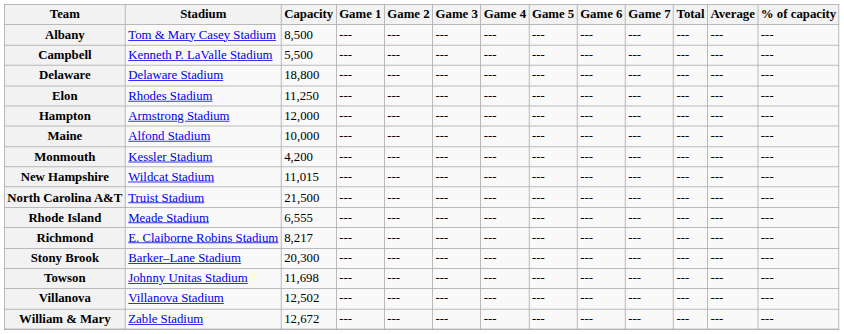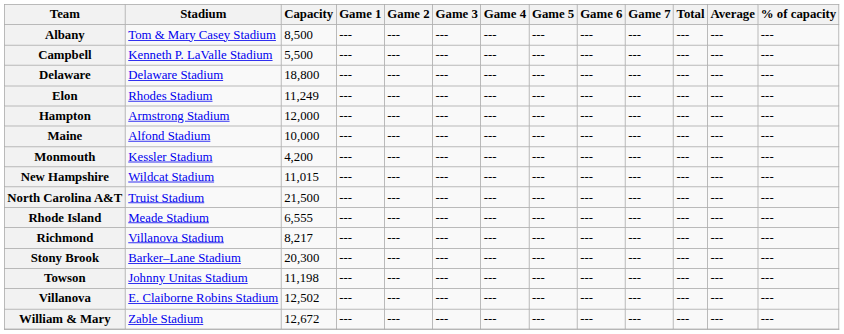(302, 95) 11,250 -> (302, 95) 11,249
(203, 237) E. Claiborne Robins Stadium -> (176, 237) Villanova Stadium
(302, 278) 11,698 -> (302, 278) 11,198
(176, 298) Villanova Stadium -> (203, 298) E. Claiborne Robins Stadium
